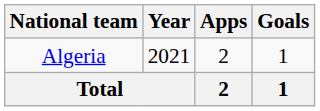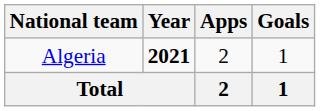(169, 55) normal -> (169, 55) bold
